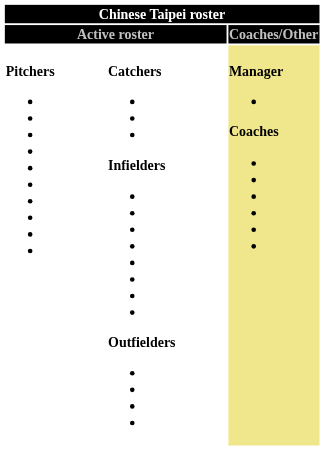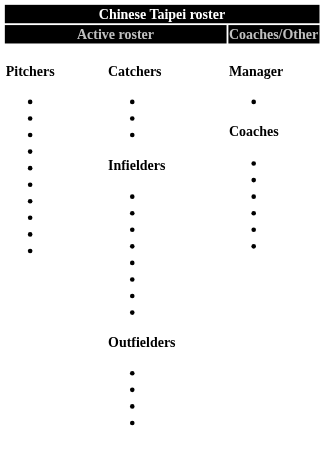(274, 158) khaki background -> (274, 158) no background
